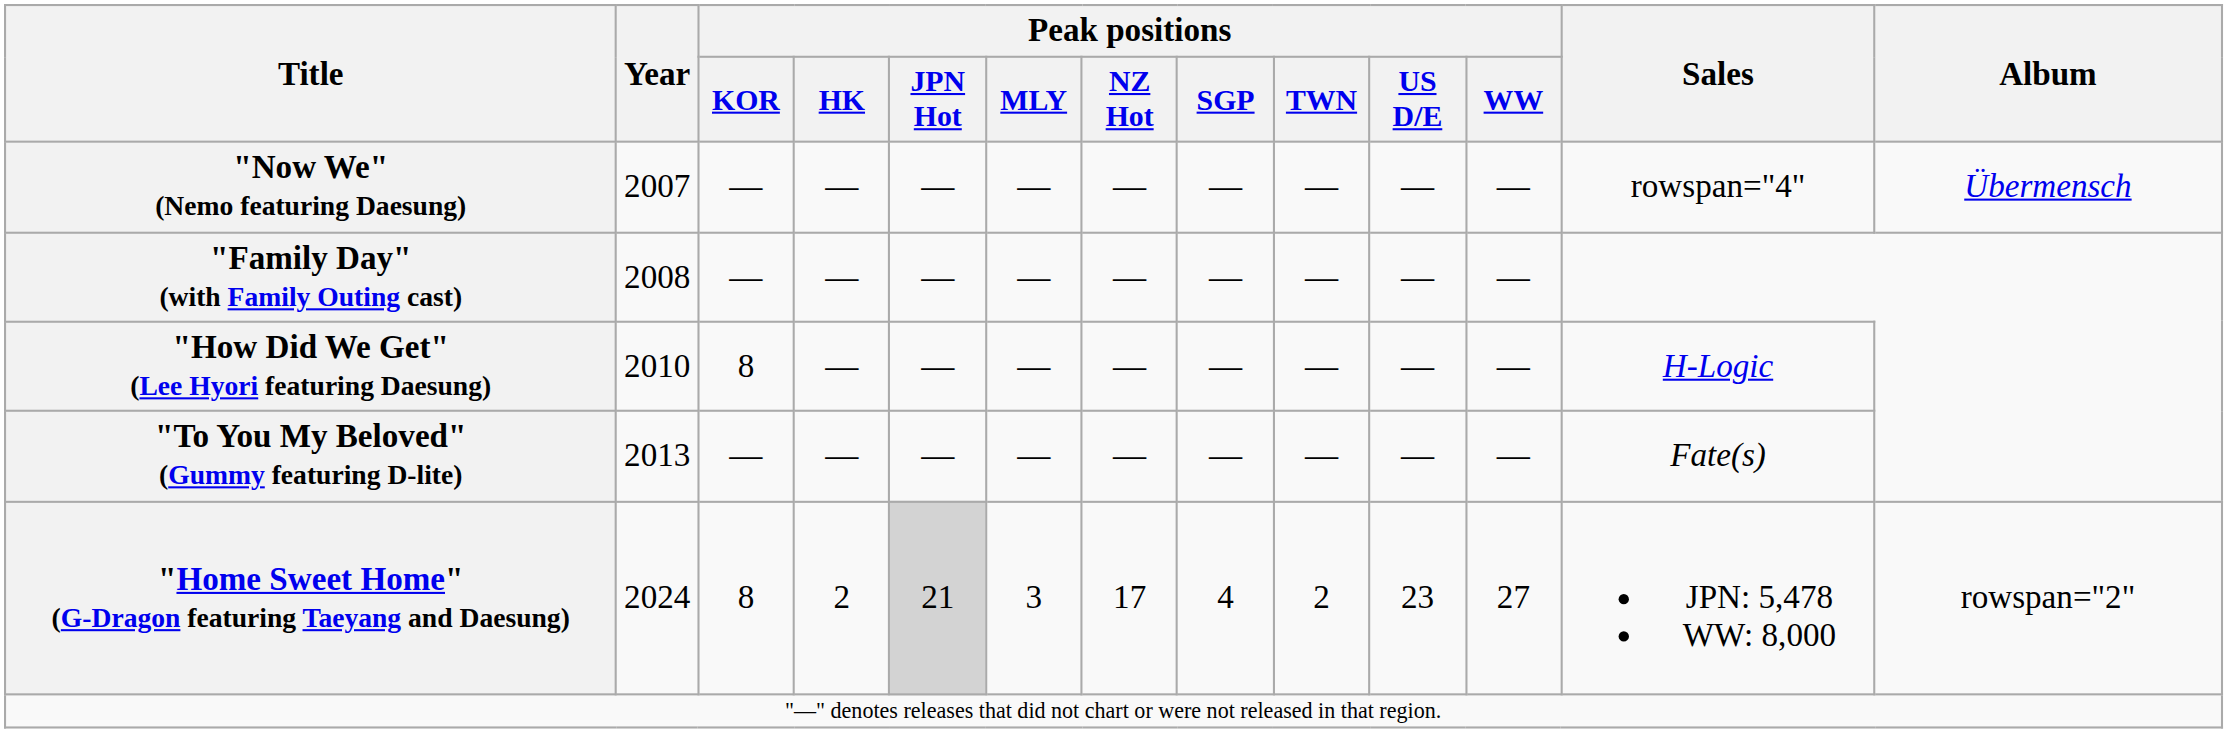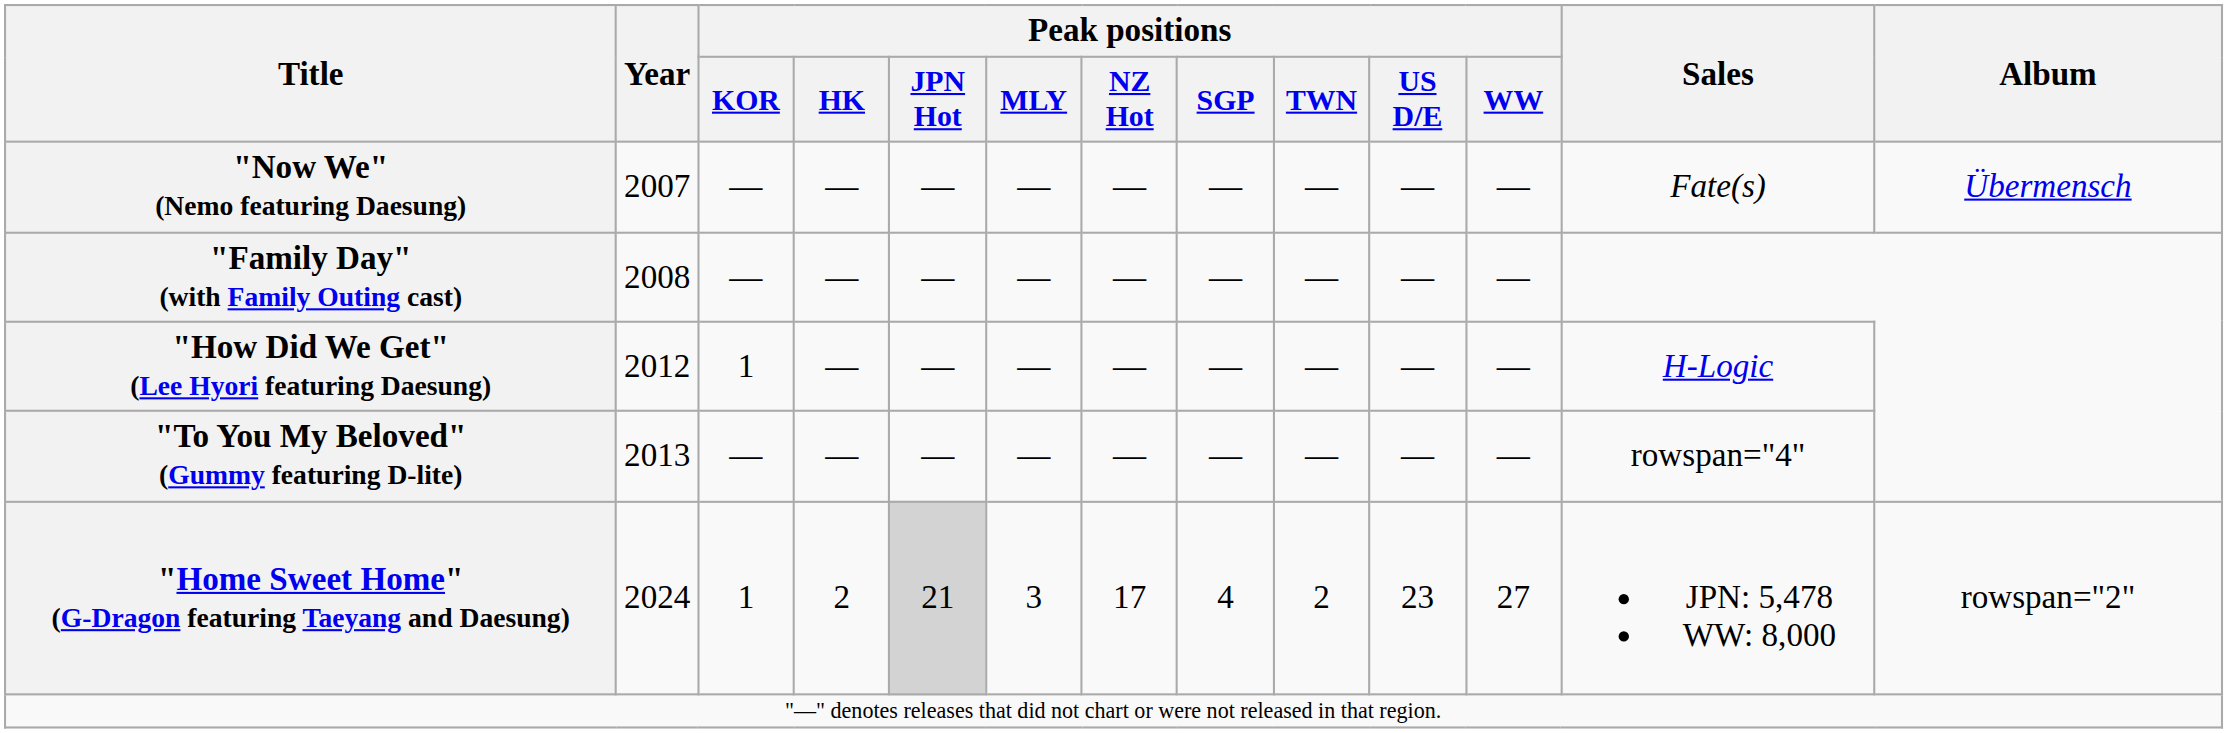(1718, 186) rowspan="4" -> (1718, 186) Fate(s)
(657, 365) 2010 -> (657, 365) 2012
(746, 365) 8 -> (746, 365) 1
(1718, 455) Fate(s) -> (1718, 455) rowspan="4"
(746, 597) 8 -> (746, 597) 1
